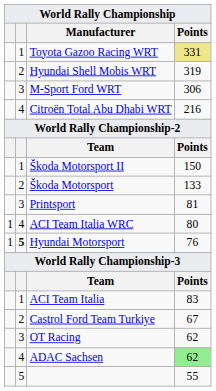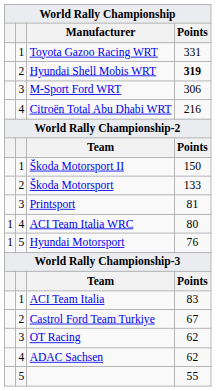(192, 51) khaki background -> (192, 51) no background
(192, 70) normal -> (192, 70) bold
(21, 242) bold -> (21, 242) normal
(192, 356) lightgreen background -> (192, 356) no background
